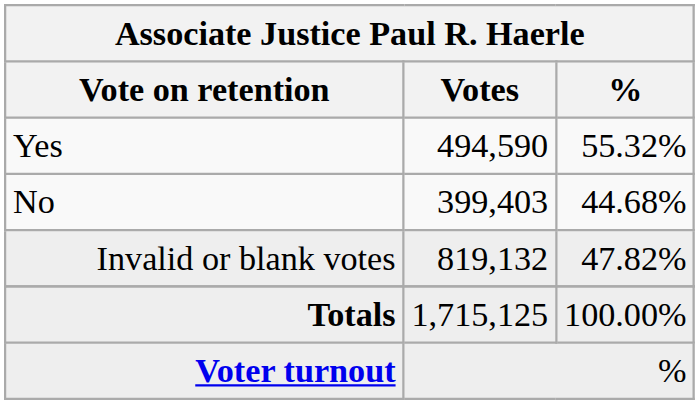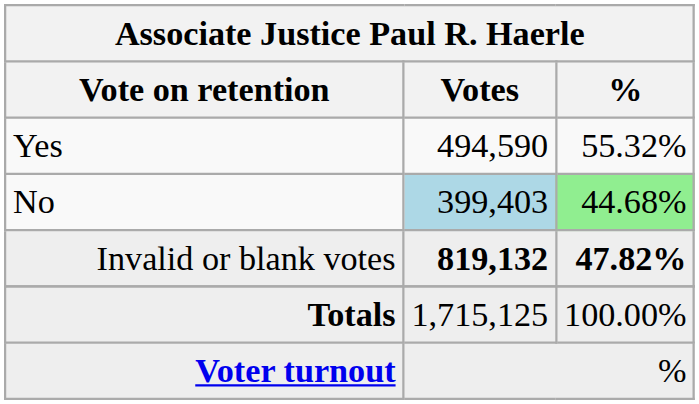(493, 202) no background -> (493, 202) lightblue background
(634, 202) no background -> (634, 202) lightgreen background
(493, 258) normal -> (493, 258) bold
(634, 258) normal -> (631, 258) bold
